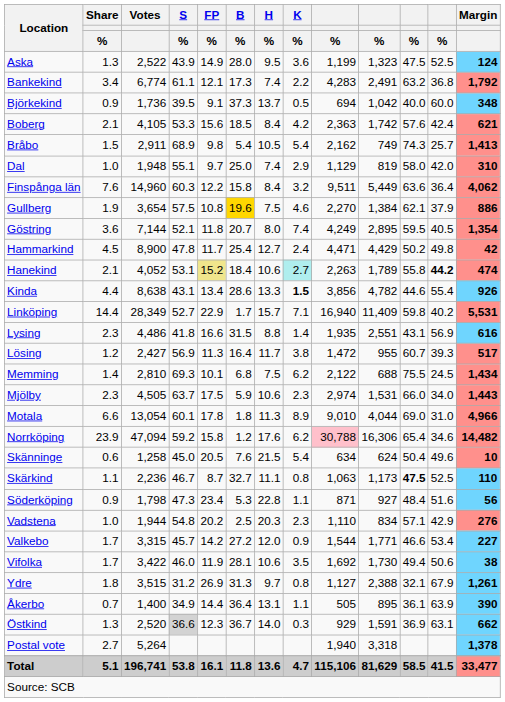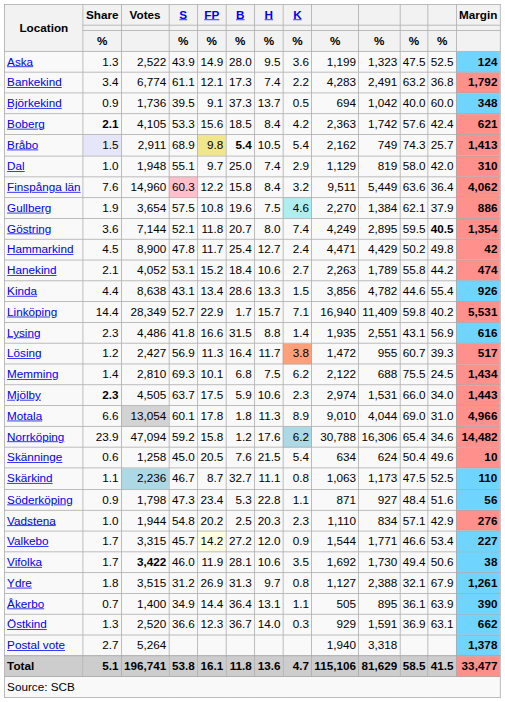(110, 124) normal -> (110, 124) bold
(110, 145) no background -> (110, 145) lavender background
(215, 145) no background -> (215, 145) khaki background
(244, 145) normal -> (244, 145) bold
(183, 187) no background -> (183, 187) pink background
(240, 208) gold background -> (240, 208) no background
(301, 208) no background -> (301, 208) paleturquoise background
(442, 228) normal -> (442, 228) bold
(212, 270) khaki background -> (212, 270) no background
(301, 270) paleturquoise background -> (301, 270) no background
(442, 270) bold -> (442, 270) normal
(301, 291) bold -> (301, 291) normal
(301, 353) no background -> (301, 353) lightsalmon background
(110, 395) normal -> (110, 395) bold
(148, 416) no background -> (148, 416) lightgrey background
(301, 437) no background -> (301, 437) lightblue background
(338, 437) pink background -> (338, 437) no background
(152, 478) no background -> (152, 478) lightblue background
(414, 478) bold -> (414, 478) normal
(212, 541) no background -> (212, 541) lightyellow background
(152, 562) normal -> (152, 562) bold
(183, 624) lightgrey background -> (183, 624) no background
